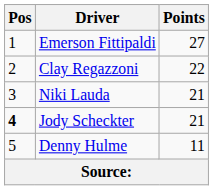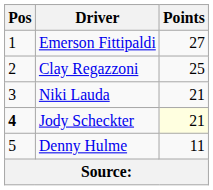(197, 69) 22 -> (197, 69) 25
(197, 120) no background -> (197, 120) lightyellow background
